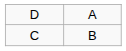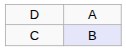(92, 35) no background -> (92, 35) lavender background
